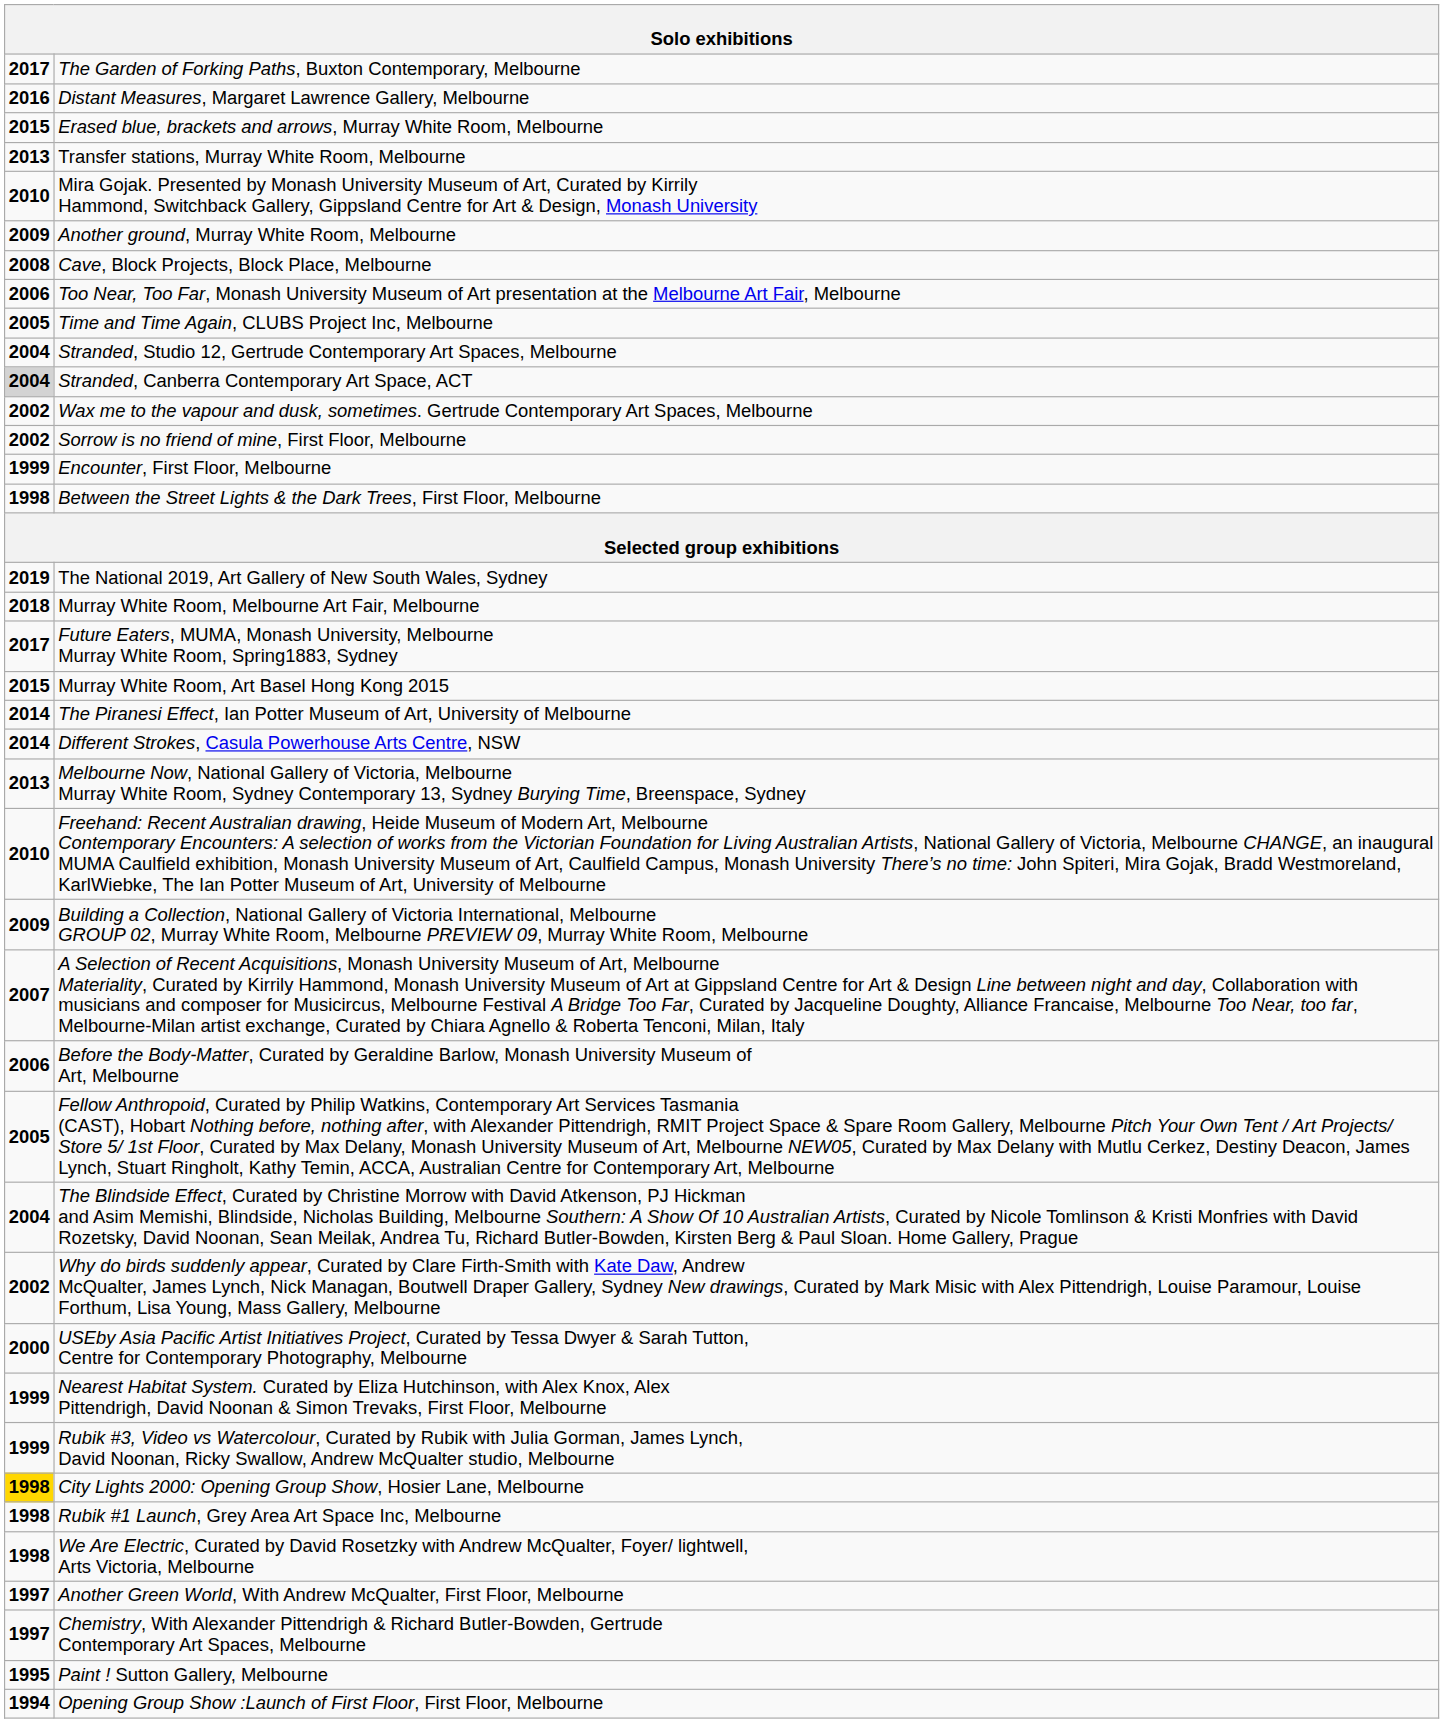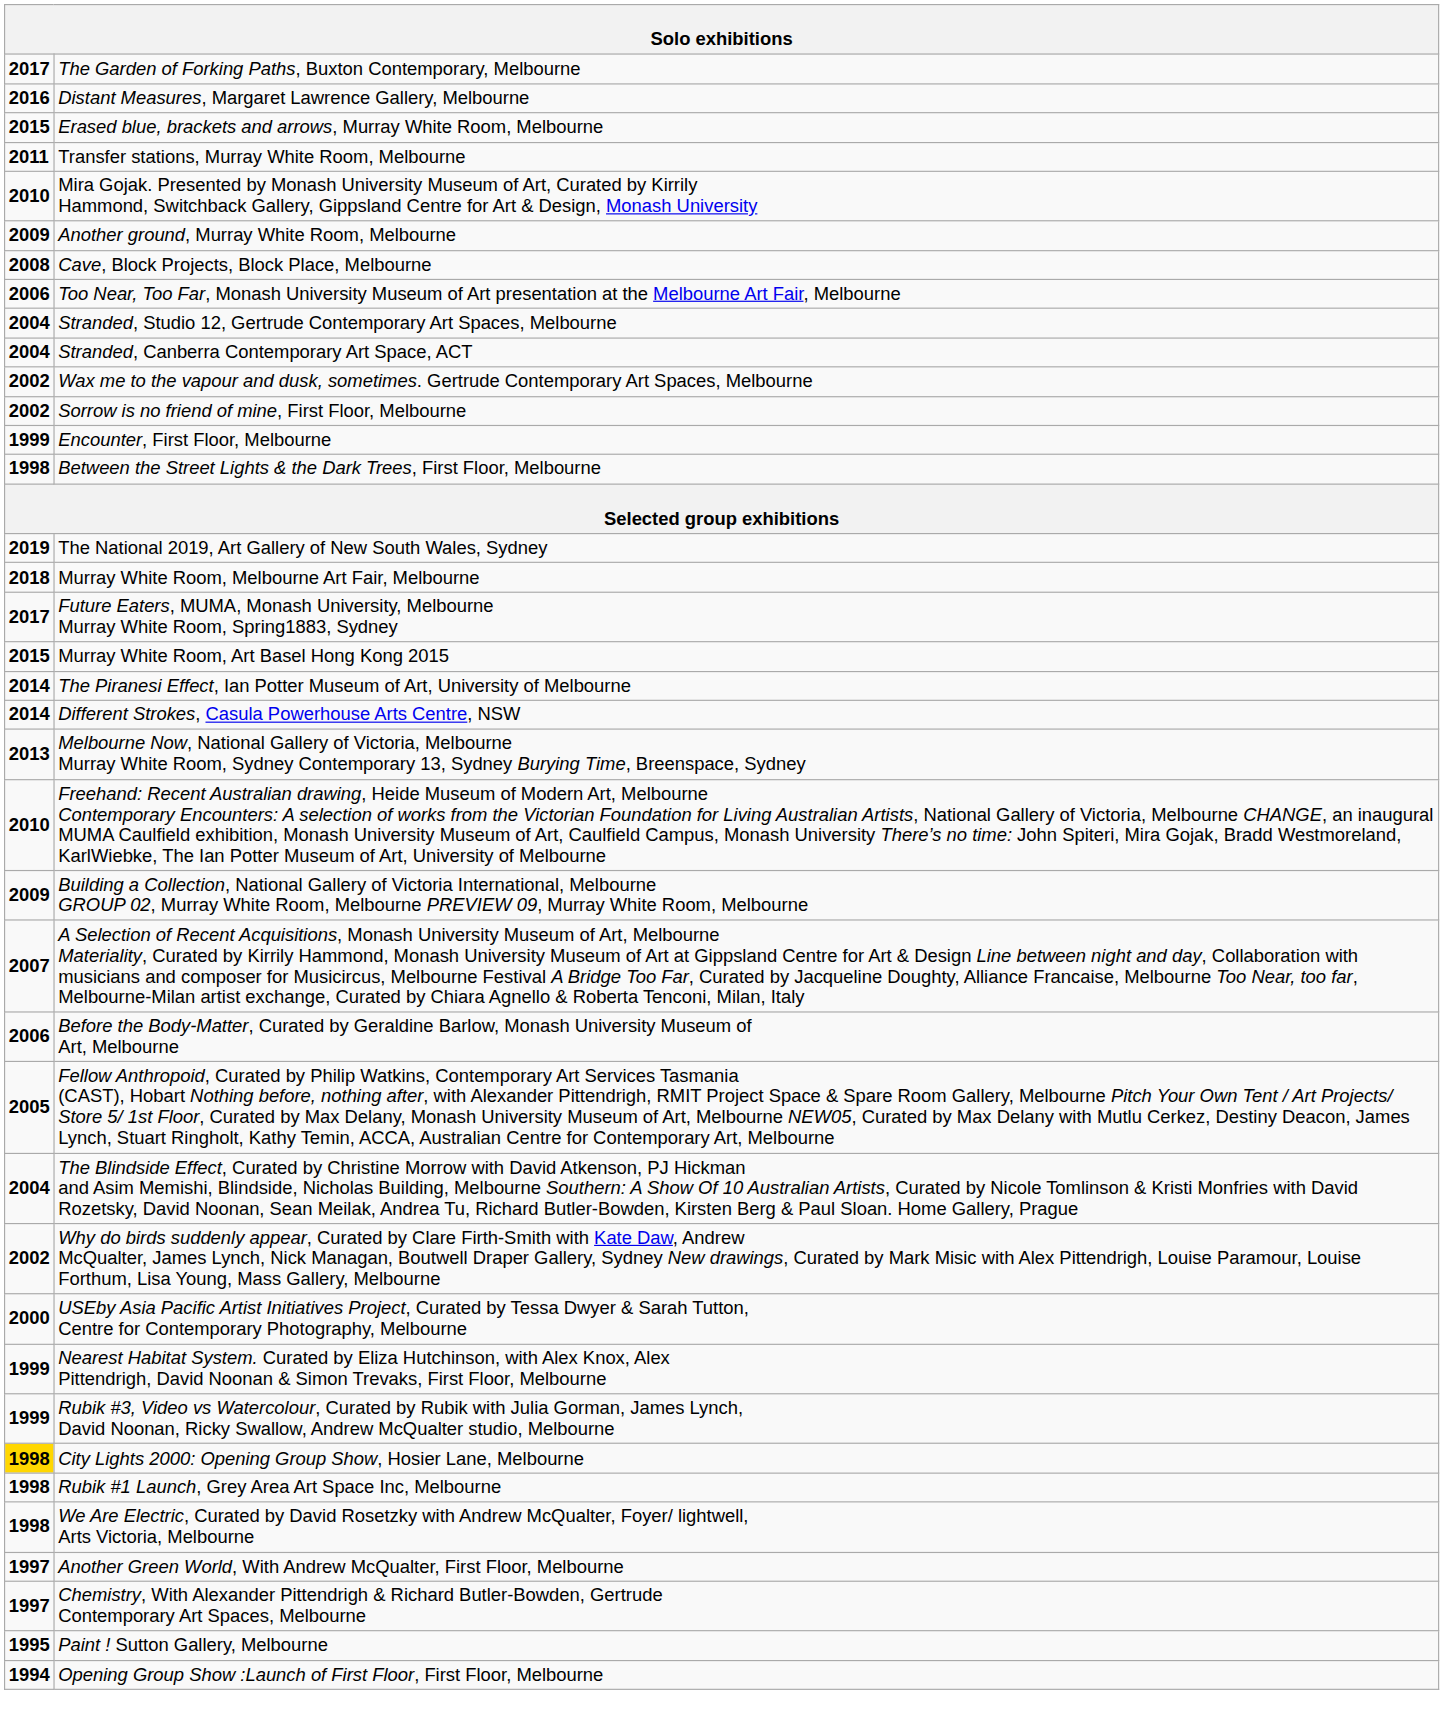(29, 156) 2013 -> (29, 156) 2011
- row: (276, 323)
(29, 381) lightgrey background -> (29, 352) no background
